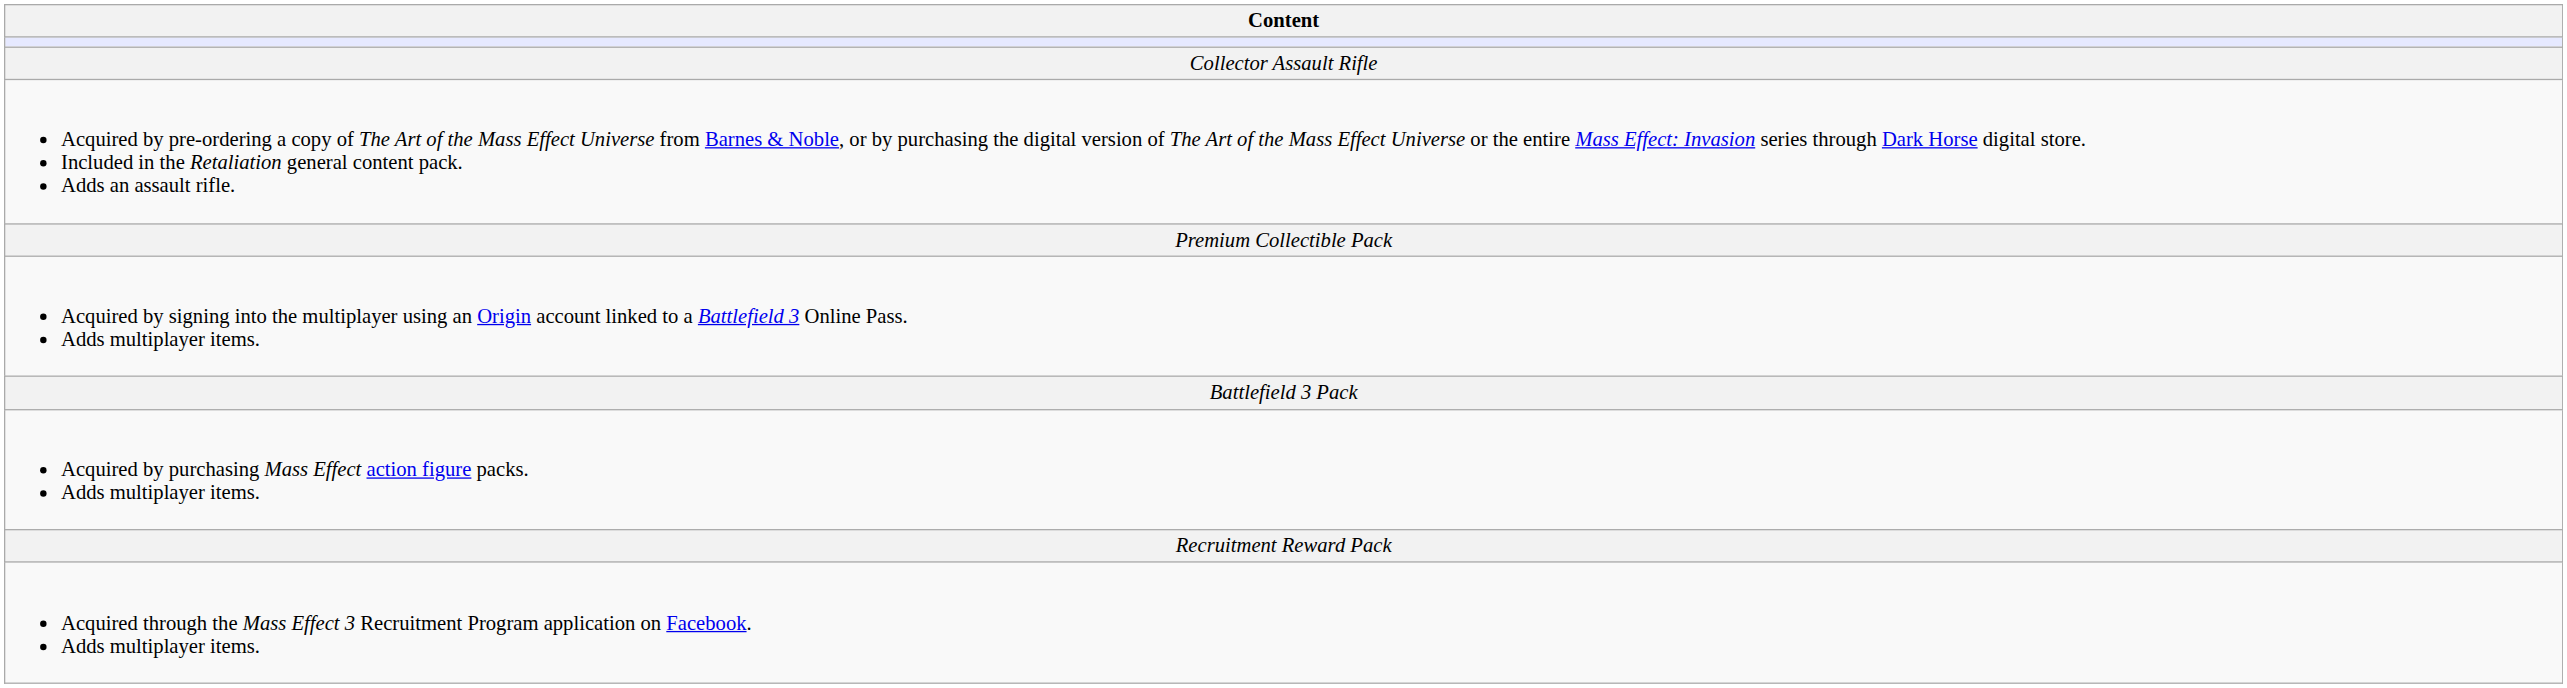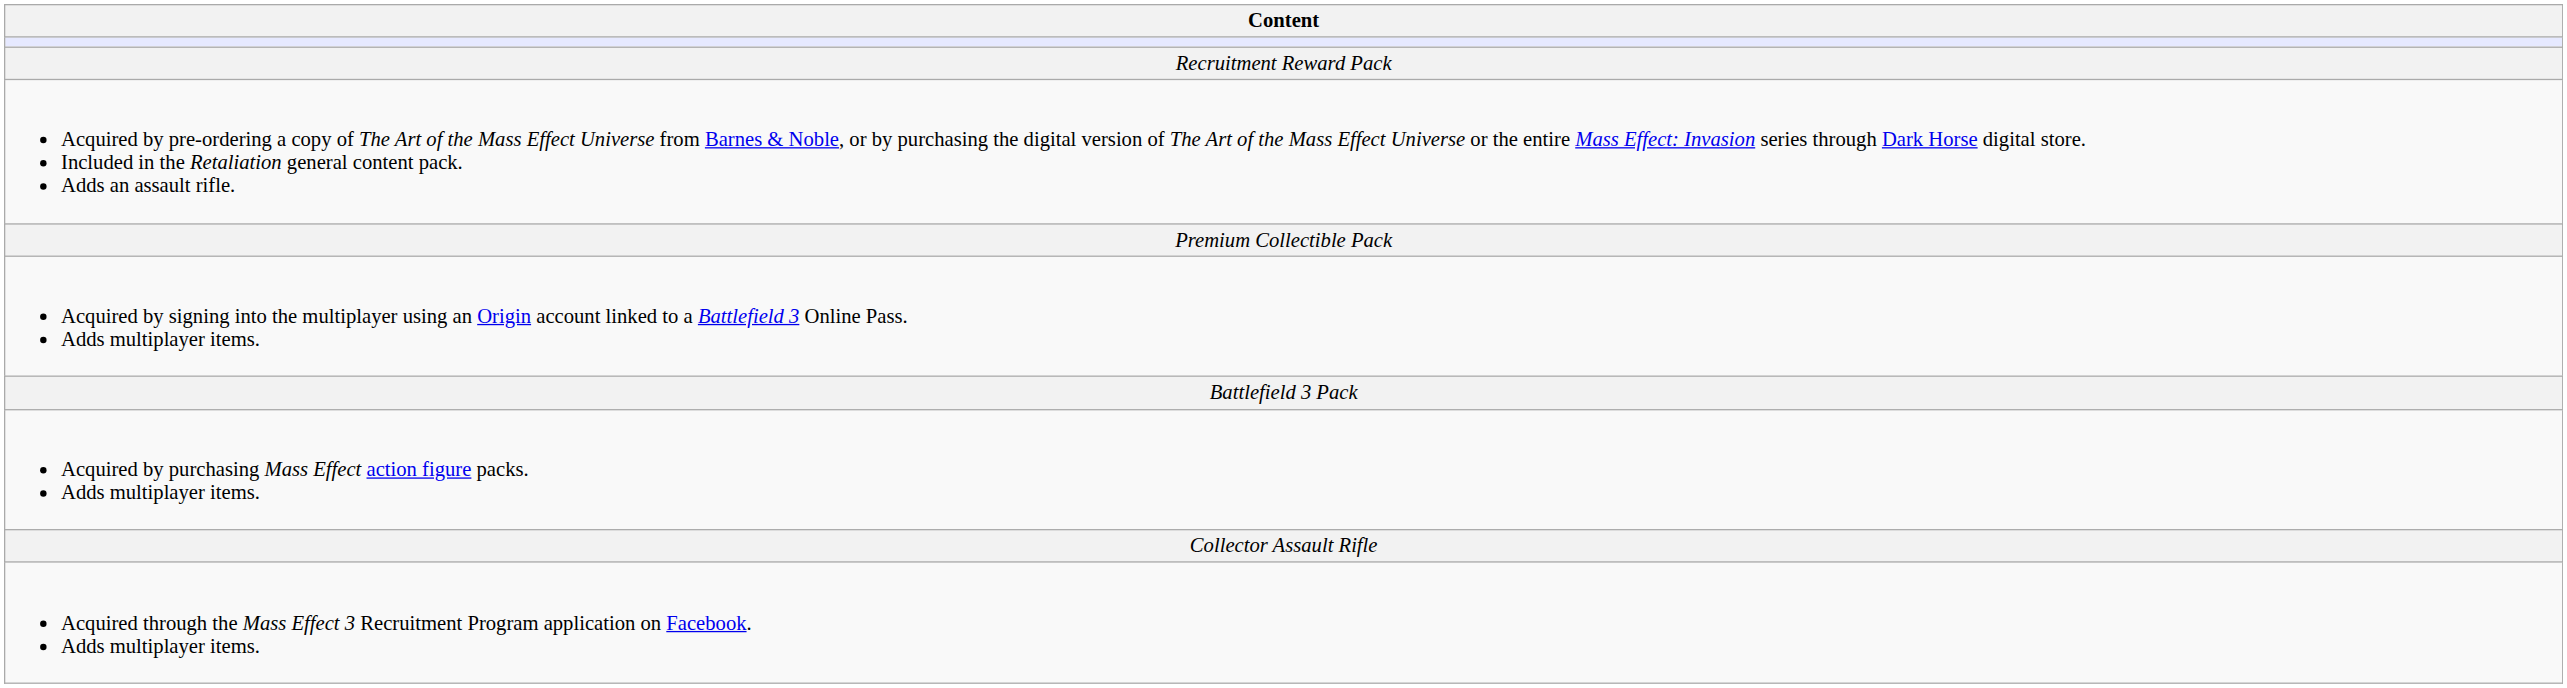(1284, 63) Collector Assault Rifle -> (1284, 63) Recruitment Reward Pack
(1284, 545) Recruitment Reward Pack -> (1284, 545) Collector Assault Rifle
